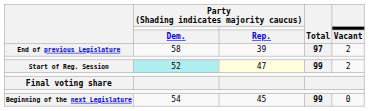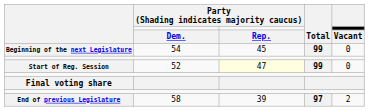rows swapped: (69, 50) <-> (69, 100)
(176, 66) paleturquoise background -> (176, 66) no background
(348, 66) 2 -> (348, 66) 0
